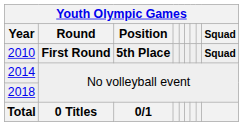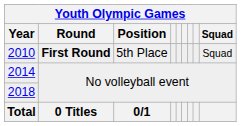(143, 53) bold -> (142, 53) normal
(220, 53) bold -> (217, 54) normal
